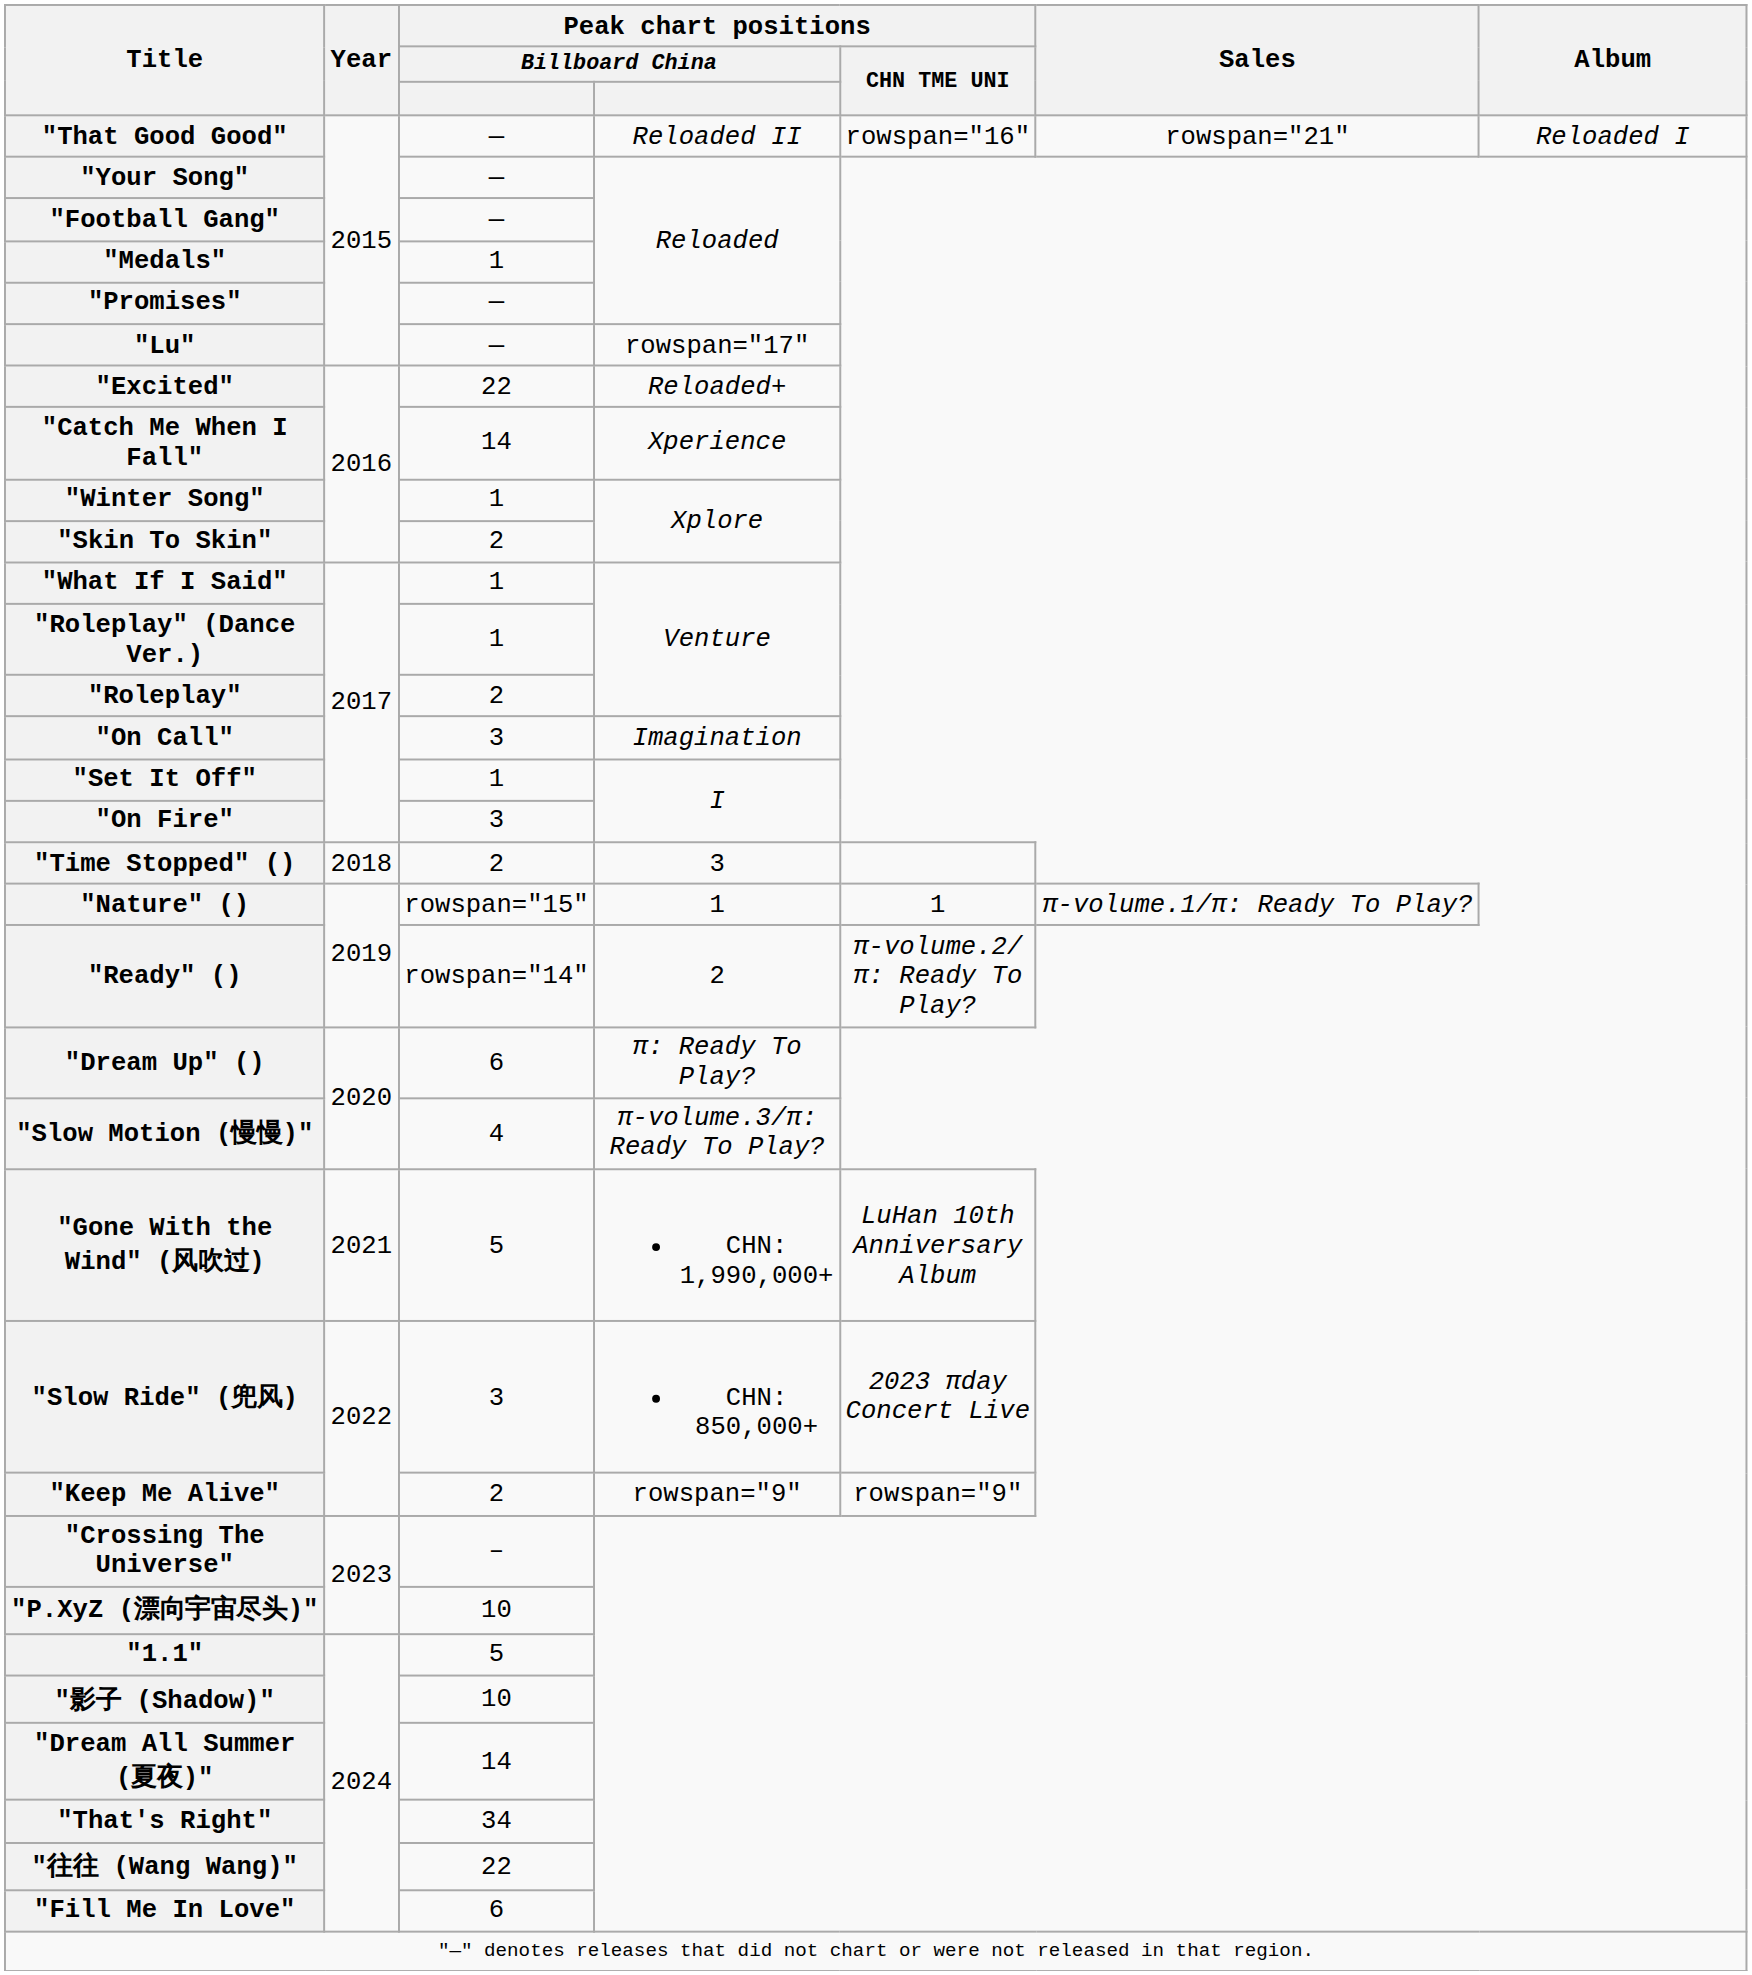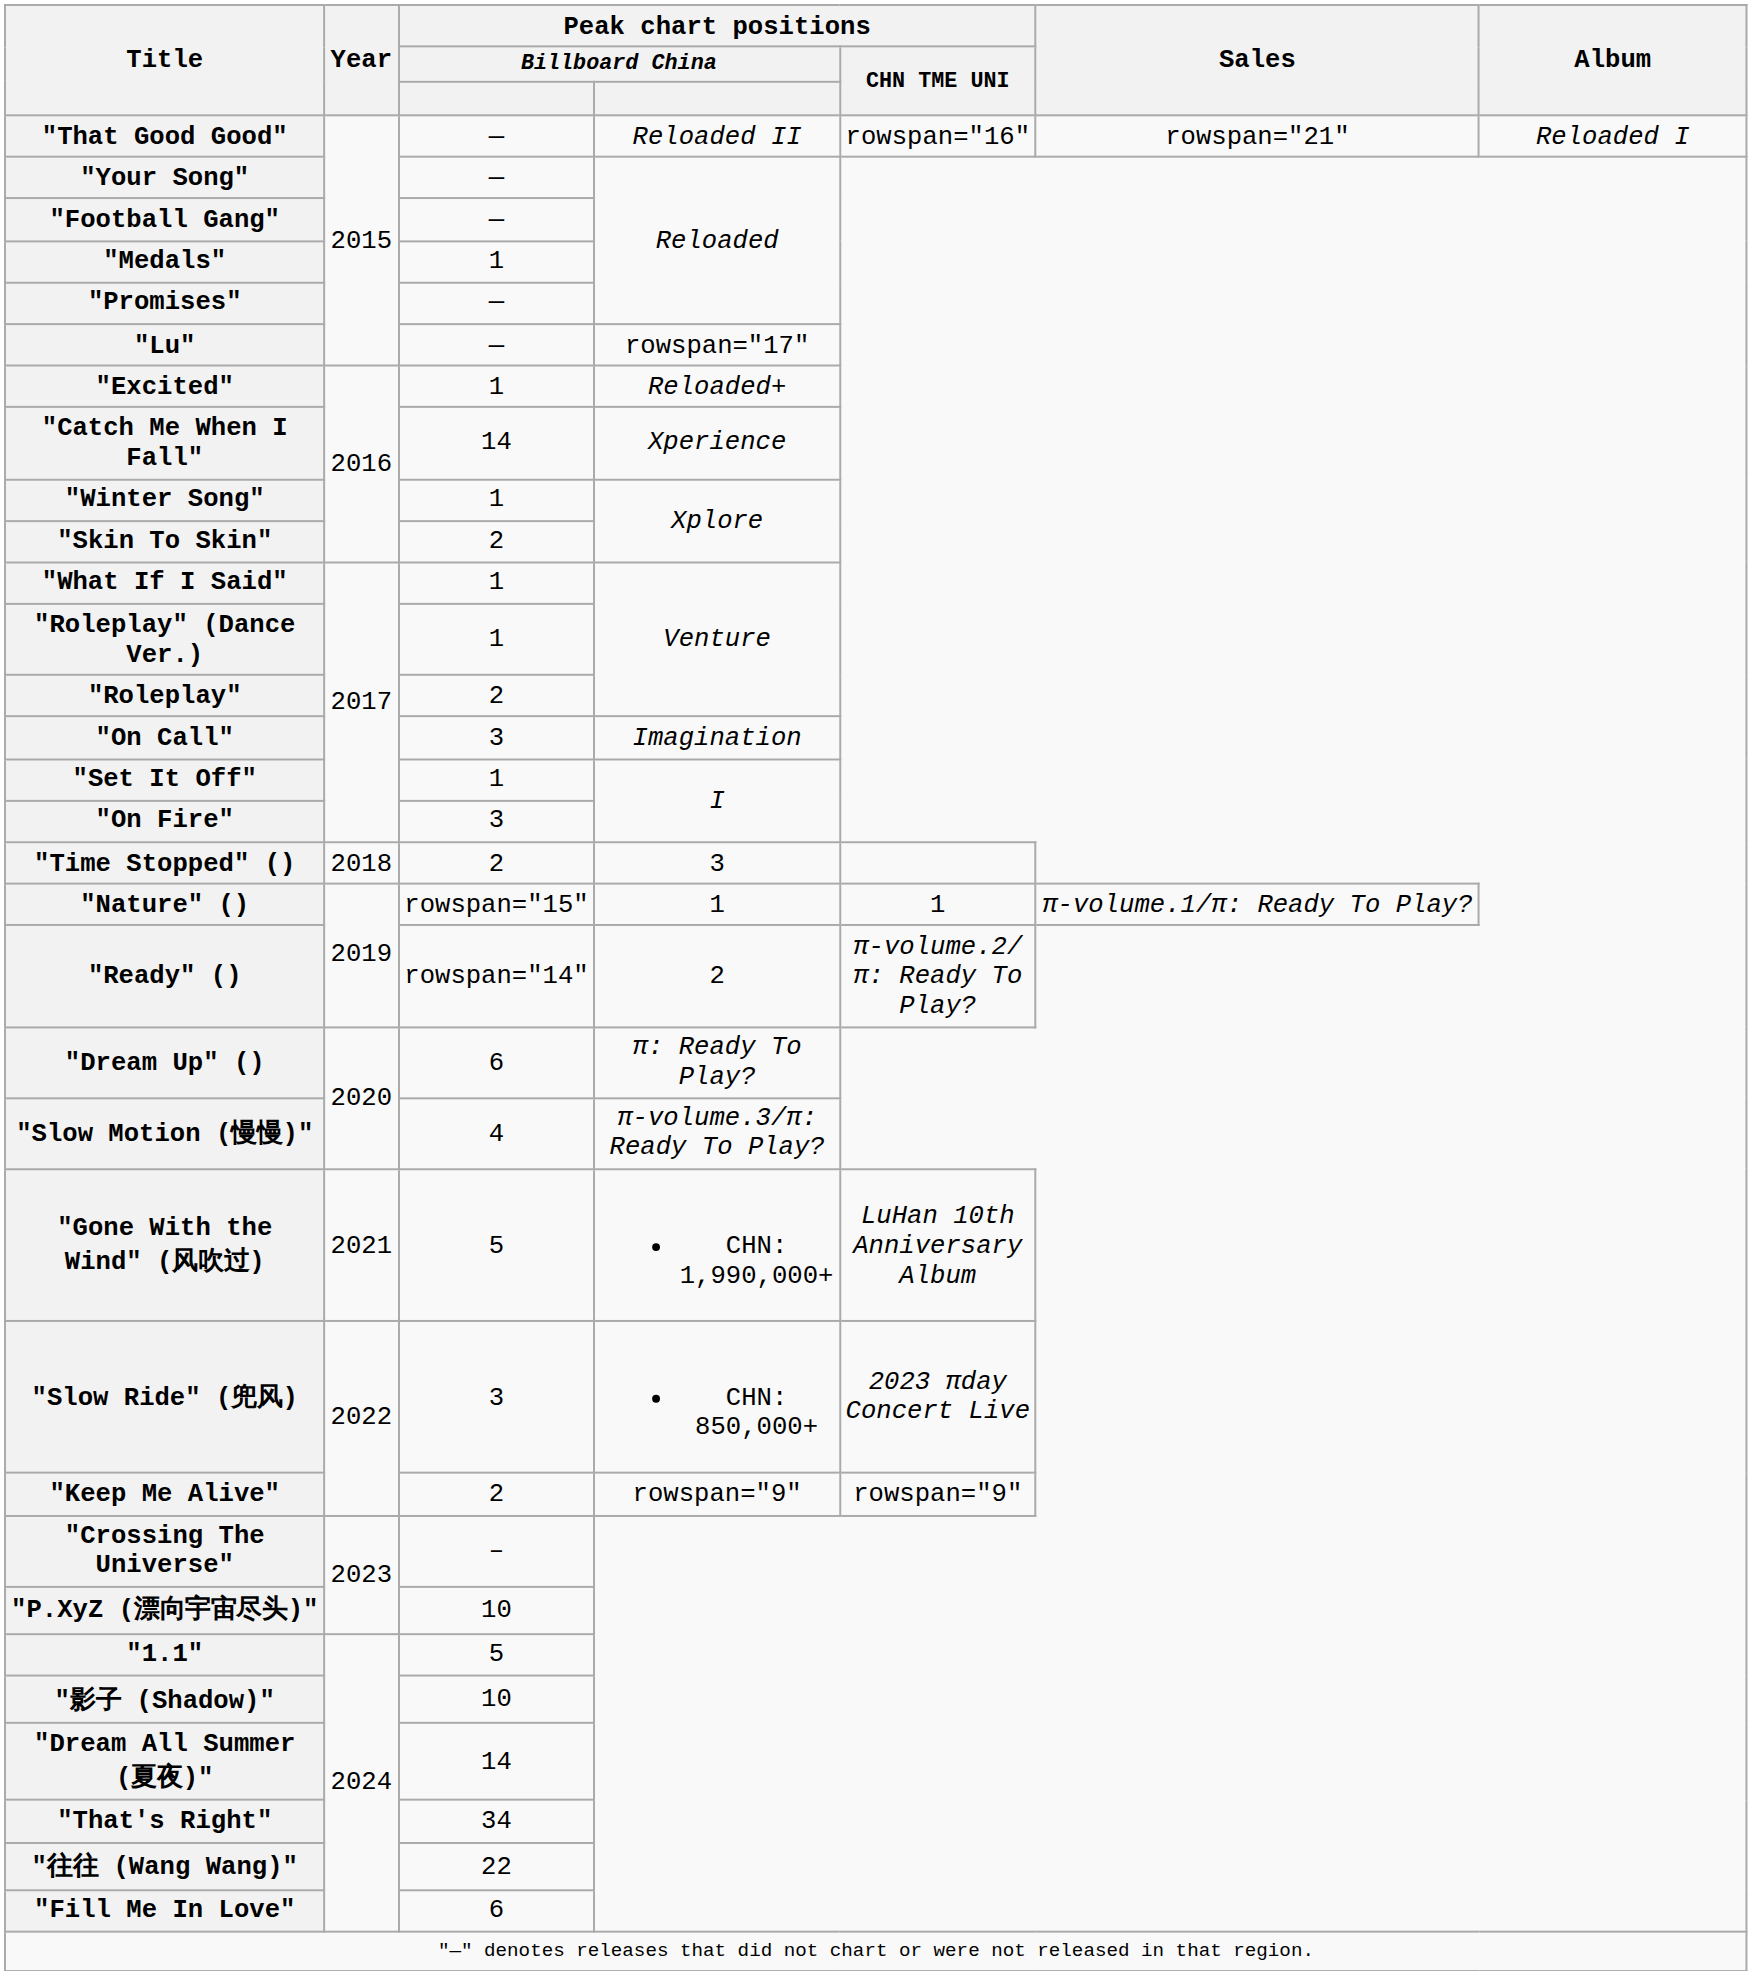(496, 387) 22 -> (496, 387) 1
